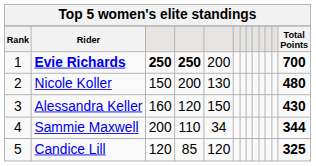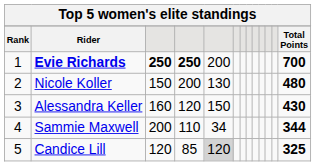(219, 149) no background -> (219, 149) lightgrey background
